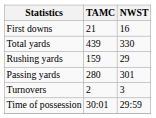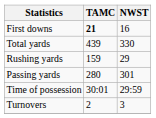(91, 28) normal -> (91, 28) bold
rows swapped: (26, 90) <-> (44, 105)
